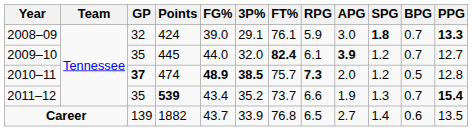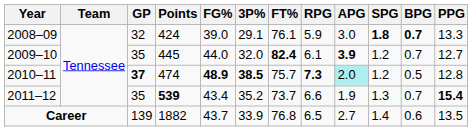(413, 34) normal -> (413, 34) bold
(450, 34) bold -> (450, 34) normal
(347, 75) no background -> (347, 75) paleturquoise background
